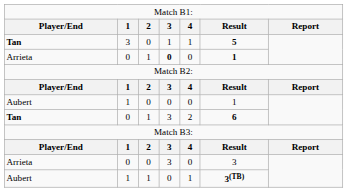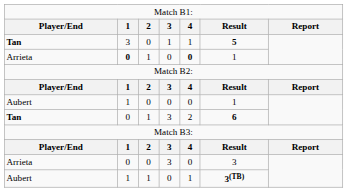(128, 56) normal -> (128, 56) bold
(169, 56) bold -> (169, 56) normal
(190, 56) normal -> (190, 56) bold
(234, 56) bold -> (234, 56) normal
